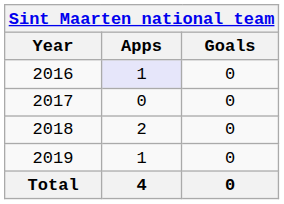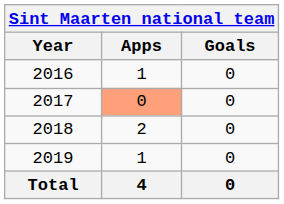(142, 74) lavender background -> (142, 74) no background
(142, 102) no background -> (142, 102) lightsalmon background
